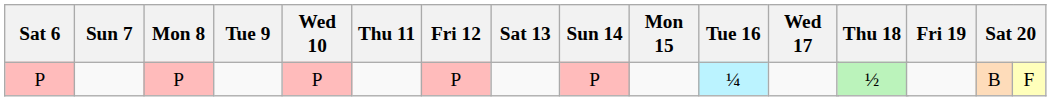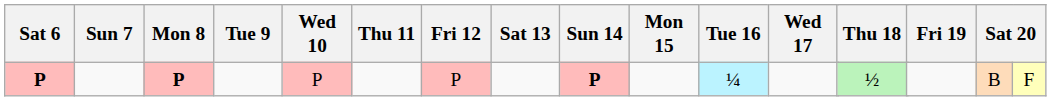(40, 79) normal -> (40, 79) bold
(179, 79) normal -> (179, 79) bold
(595, 79) normal -> (595, 79) bold
